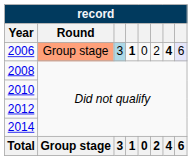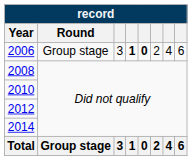(76, 52) lightsalmon background -> (76, 52) no background
(120, 52) lightblue background -> (120, 52) no background
(144, 52) normal -> (144, 52) bold
(169, 52) bold -> (169, 52) normal
(181, 52) lavender background -> (181, 52) no background
